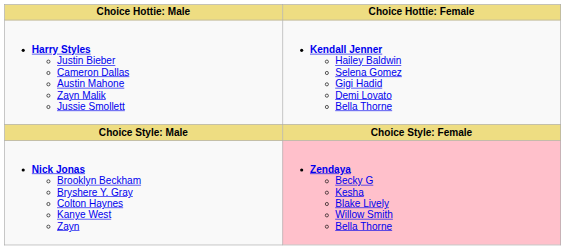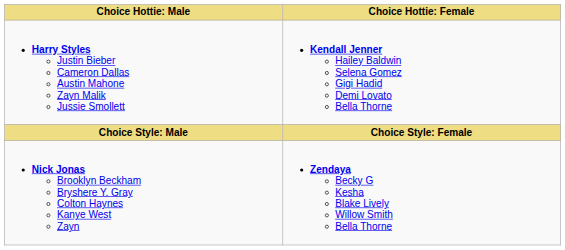(422, 198) pink background -> (422, 198) no background
